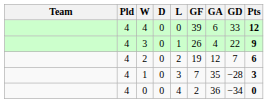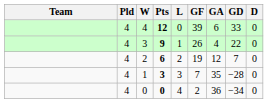columns swapped: (162, 12) <-> (254, 12)
